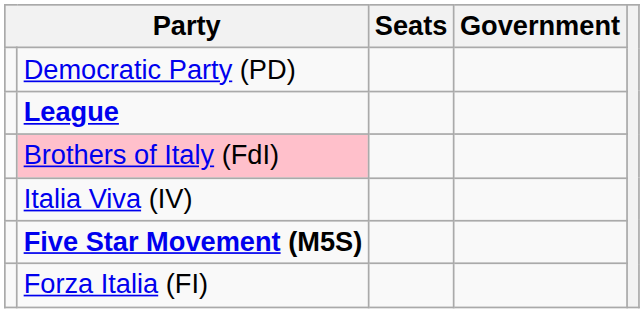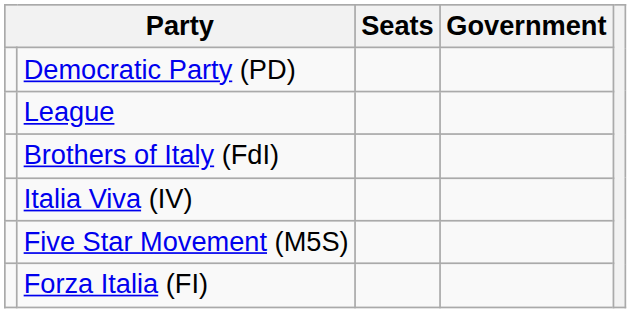(71, 112) bold -> (69, 112) normal
(151, 155) pink background -> (151, 155) no background
(193, 241) bold -> (186, 241) normal
